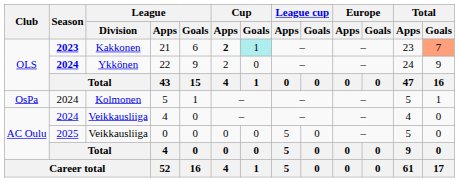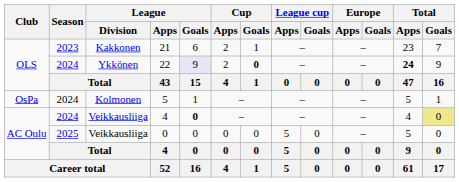(67, 47) bold -> (67, 47) normal
(226, 47) bold -> (226, 47) normal
(256, 47) paleturquoise background -> (256, 47) no background
(439, 47) lightsalmon background -> (439, 47) no background
(67, 64) bold -> (67, 64) normal
(195, 64) no background -> (195, 64) lavender background
(256, 64) normal -> (256, 64) bold
(408, 64) normal -> (408, 64) bold
(195, 116) normal -> (195, 116) bold
(439, 116) no background -> (439, 116) khaki background
